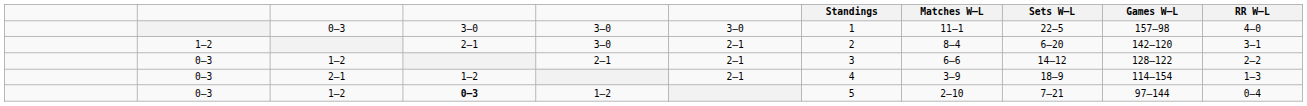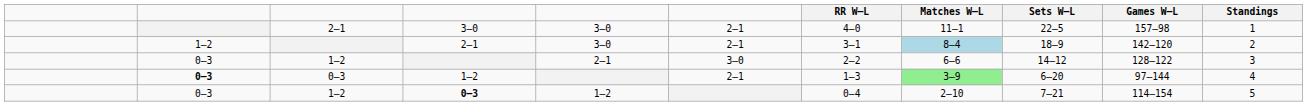columns swapped: (1252, 12) <-> (852, 12)
(337, 28) 0–3 -> (337, 28) 2–1
(735, 28) 3–0 -> (735, 28) 2–1
(952, 44) no background -> (952, 44) lightblue background
(1052, 44) 6–20 -> (1052, 44) 18–9
(735, 61) 2–1 -> (735, 61) 3–0
(204, 77) normal -> (204, 77) bold
(337, 77) 2–1 -> (337, 77) 0–3
(952, 77) no background -> (952, 77) lightgreen background
(1052, 77) 18–9 -> (1052, 77) 6–20
(1152, 77) 114–154 -> (1152, 77) 97–144
(1152, 93) 97–144 -> (1152, 93) 114–154
